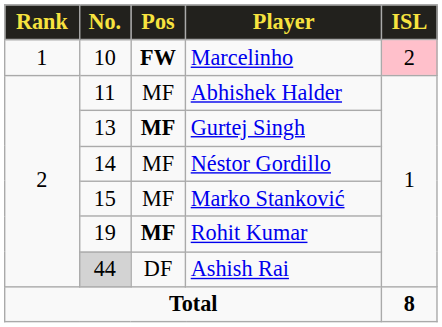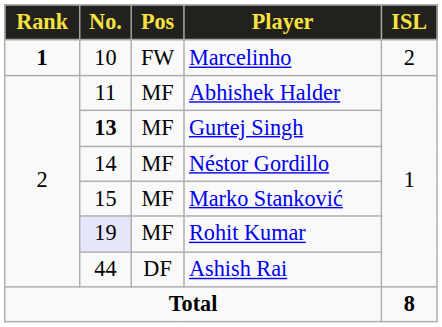(42, 57) normal -> (42, 57) bold
(158, 57) bold -> (158, 57) normal
(409, 57) pink background -> (409, 57) no background
(105, 127) normal -> (105, 127) bold
(158, 127) bold -> (158, 127) normal
(105, 233) no background -> (105, 233) lavender background
(158, 233) bold -> (158, 233) normal
(105, 269) lightgrey background -> (105, 269) no background
